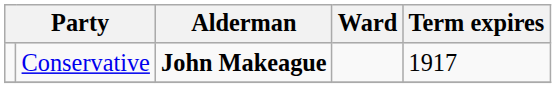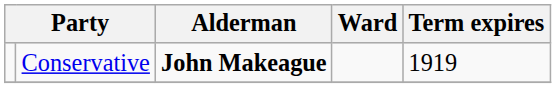(433, 62) 1917 -> (433, 62) 1919
